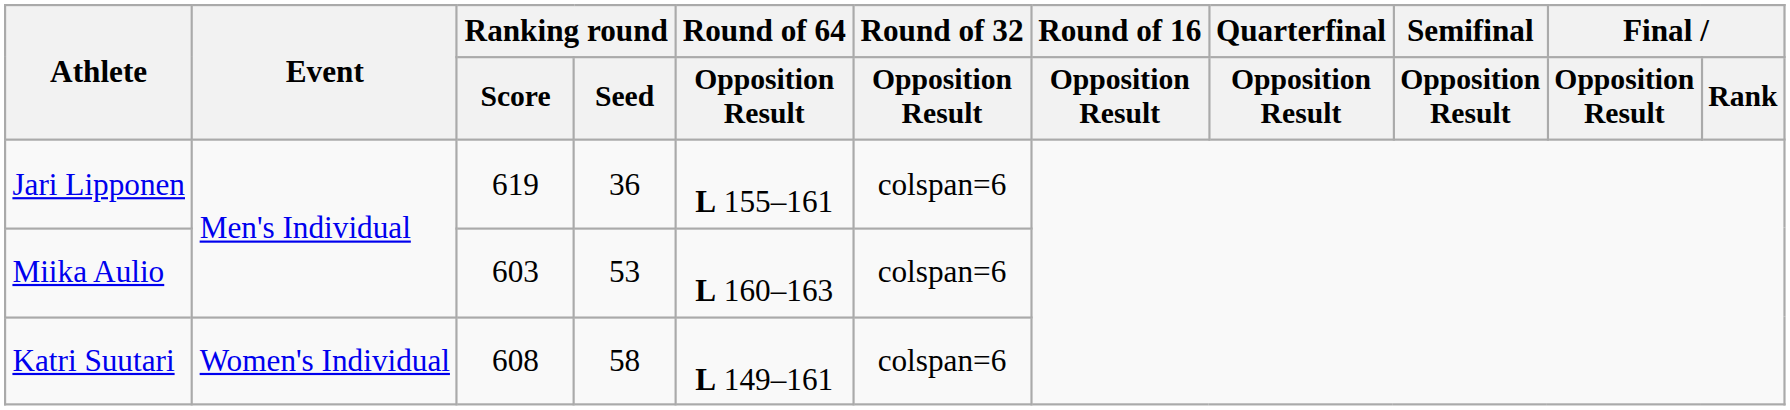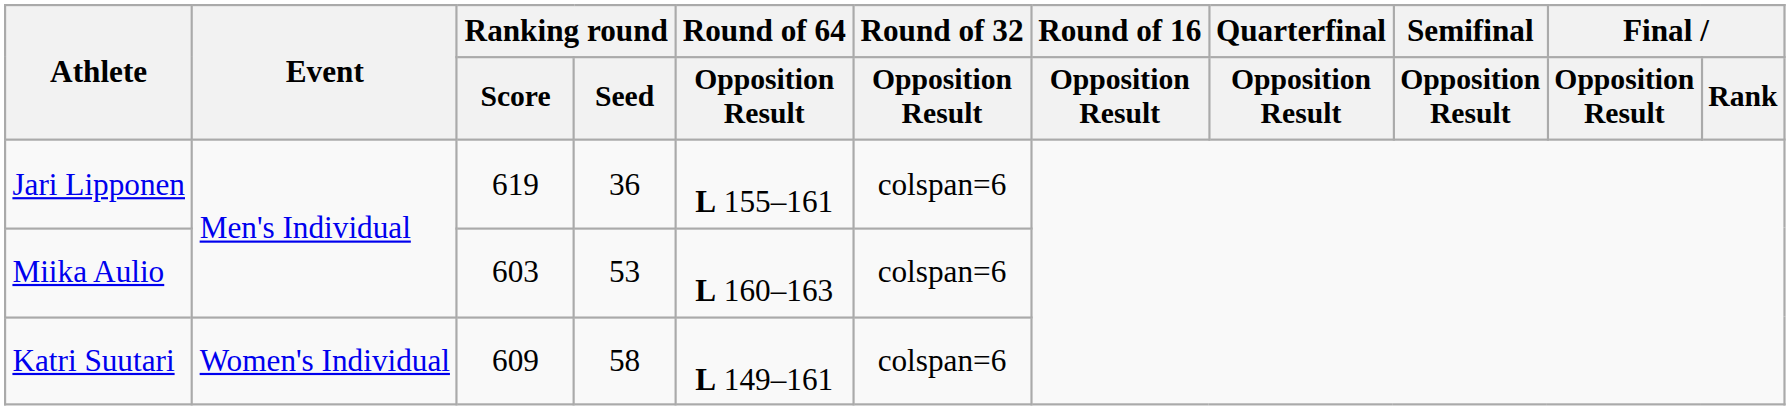(516, 360) 608 -> (516, 360) 609
